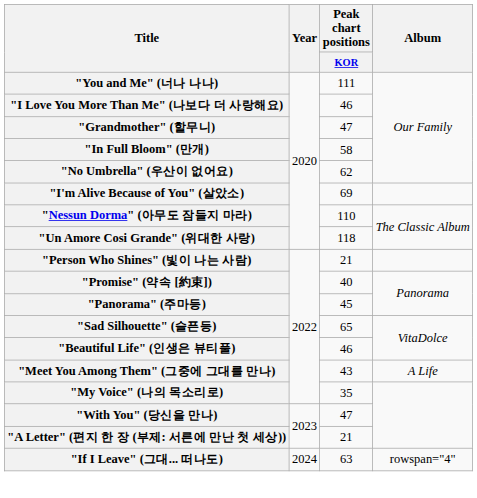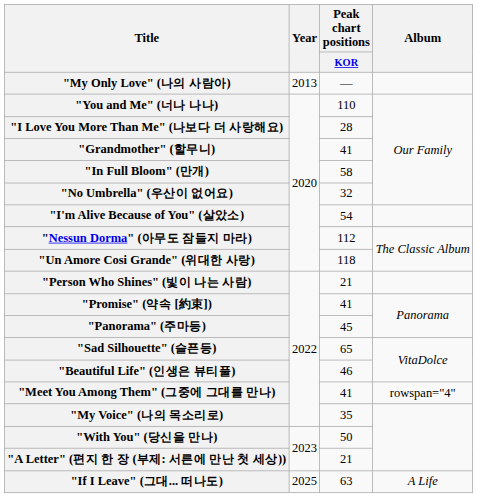+ row: (147, 82)
(346, 83) 111 -> (346, 105) 110
(346, 105) 46 -> (346, 127) 28
(346, 127) 47 -> (346, 149) 41
(346, 171) 62 -> (346, 193) 32
(346, 193) 69 -> (346, 216) 54
(346, 216) 110 -> (346, 238) 112
(346, 282) 40 -> (346, 304) 41
(346, 370) 43 -> (346, 393) 41
(423, 370) A Life -> (423, 393) rowspan="4"
(346, 415) 47 -> (346, 437) 50
(305, 459) 2024 -> (305, 481) 2025
(423, 459) rowspan="4" -> (423, 481) A Life
